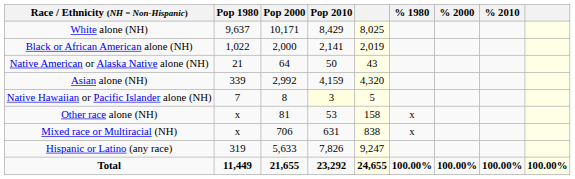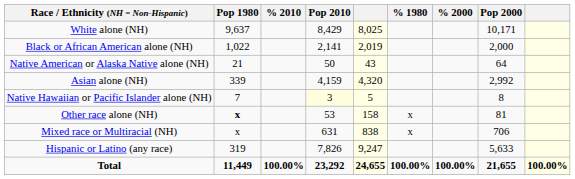columns swapped: (284, 13) <-> (502, 13)
(238, 115) normal -> (238, 115) bold
